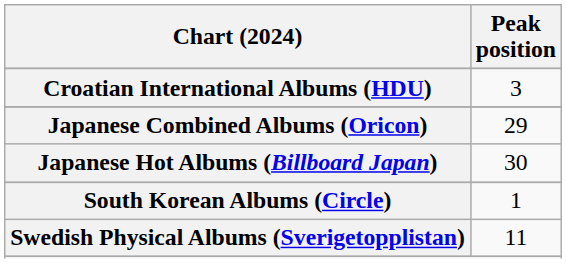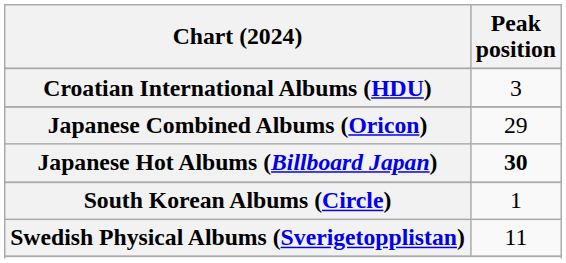(516, 162) normal -> (516, 162) bold
